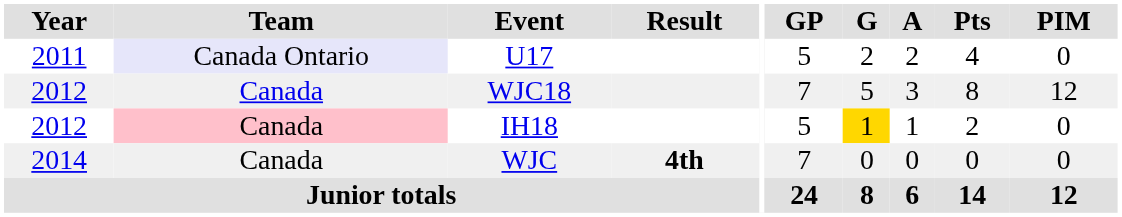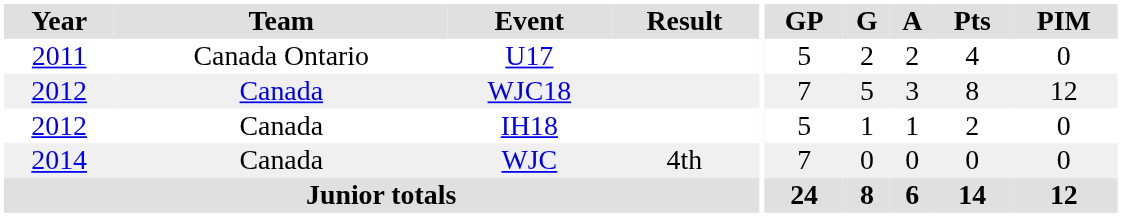(281, 55) lavender background -> (281, 55) no background
(281, 125) pink background -> (281, 125) no background
(867, 125) gold background -> (867, 125) no background
(684, 160) bold -> (684, 160) normal
